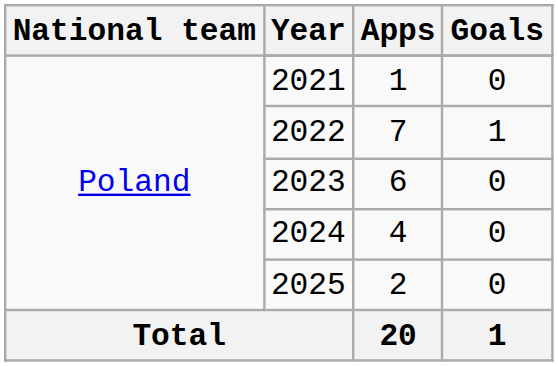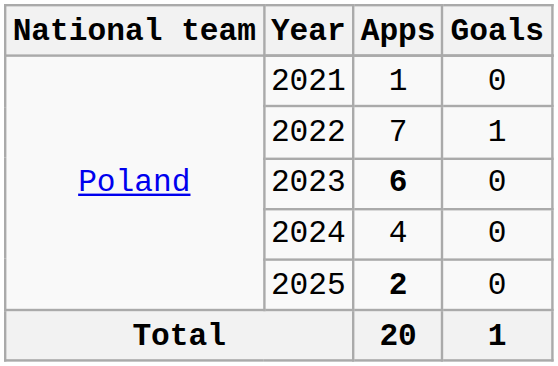(398, 183) normal -> (398, 183) bold
(398, 285) normal -> (398, 285) bold
